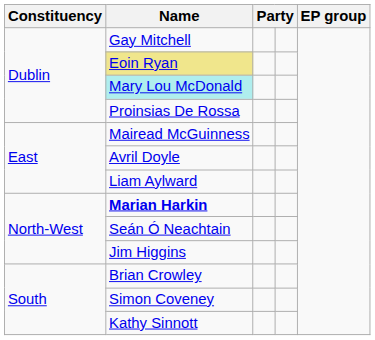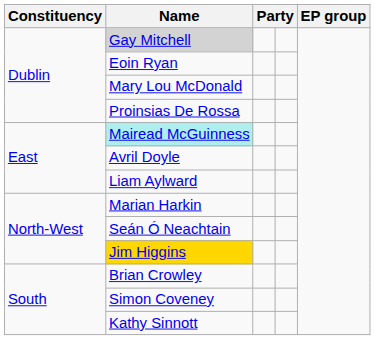(150, 39) no background -> (150, 39) lightgrey background
(143, 63) khaki background -> (143, 63) no background
(176, 87) paleturquoise background -> (176, 87) no background
(179, 134) no background -> (179, 134) paleturquoise background
(158, 205) bold -> (155, 205) normal
(147, 252) no background -> (147, 252) gold background
